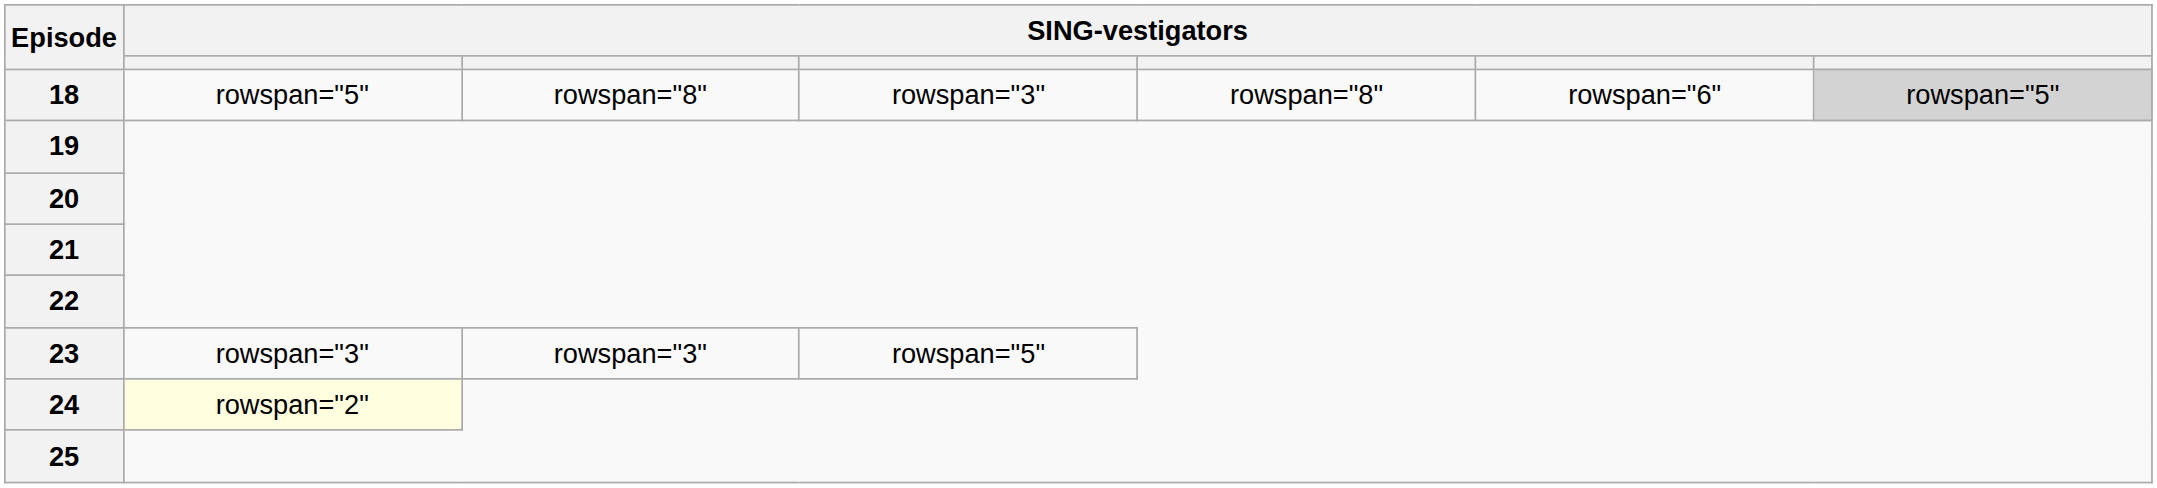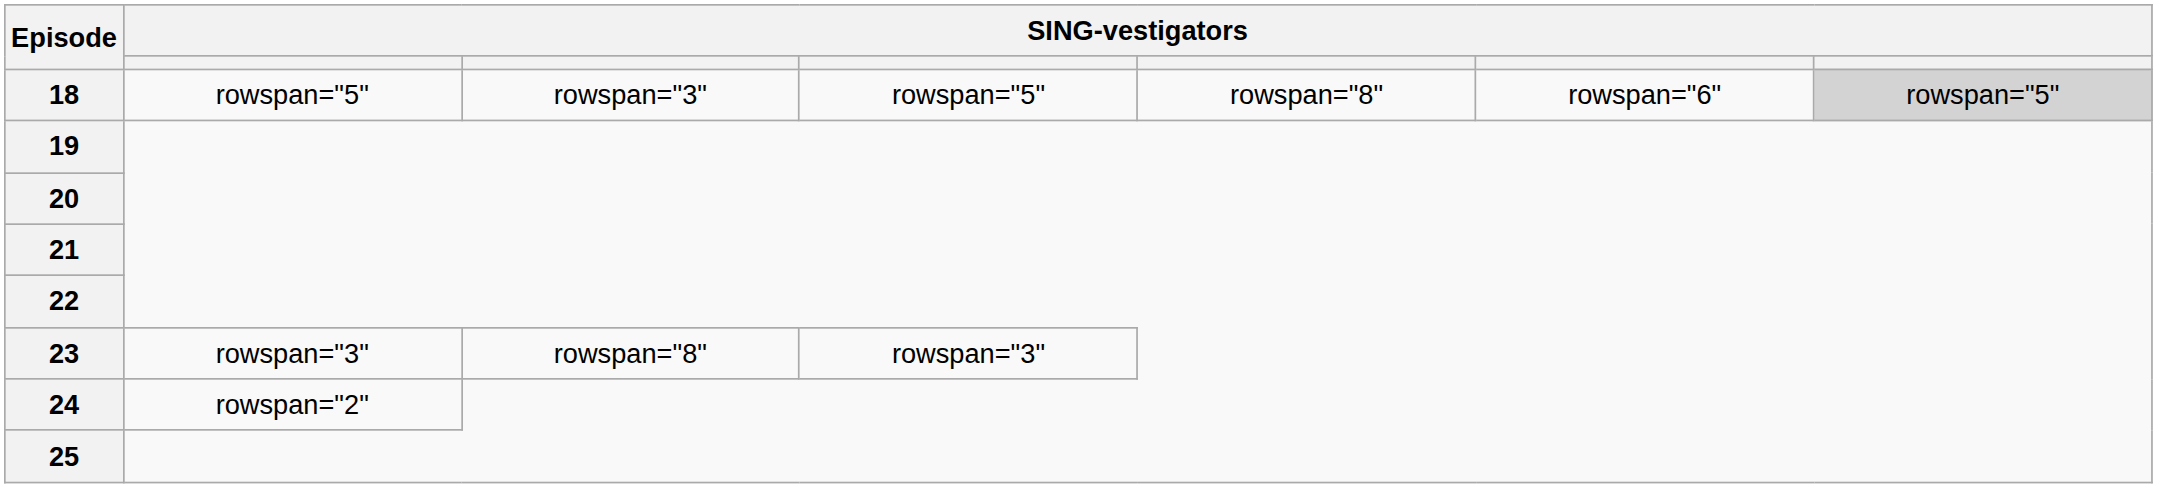(630, 95) rowspan="8" -> (630, 95) rowspan="3"
(968, 95) rowspan="3" -> (968, 95) rowspan="5"
(630, 353) rowspan="3" -> (630, 353) rowspan="8"
(968, 353) rowspan="5" -> (968, 353) rowspan="3"
(292, 405) lightyellow background -> (292, 405) no background
